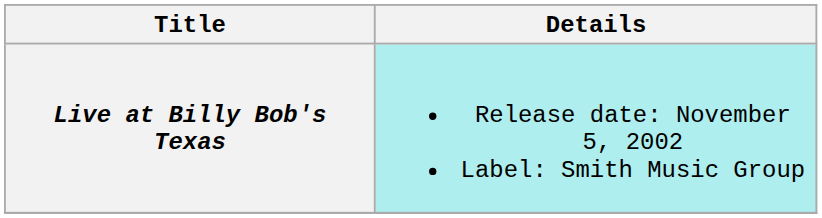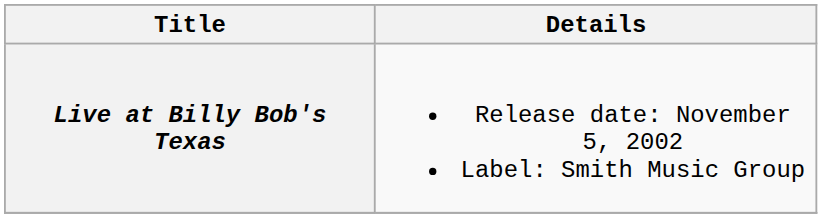(596, 143) paleturquoise background -> (596, 143) no background
